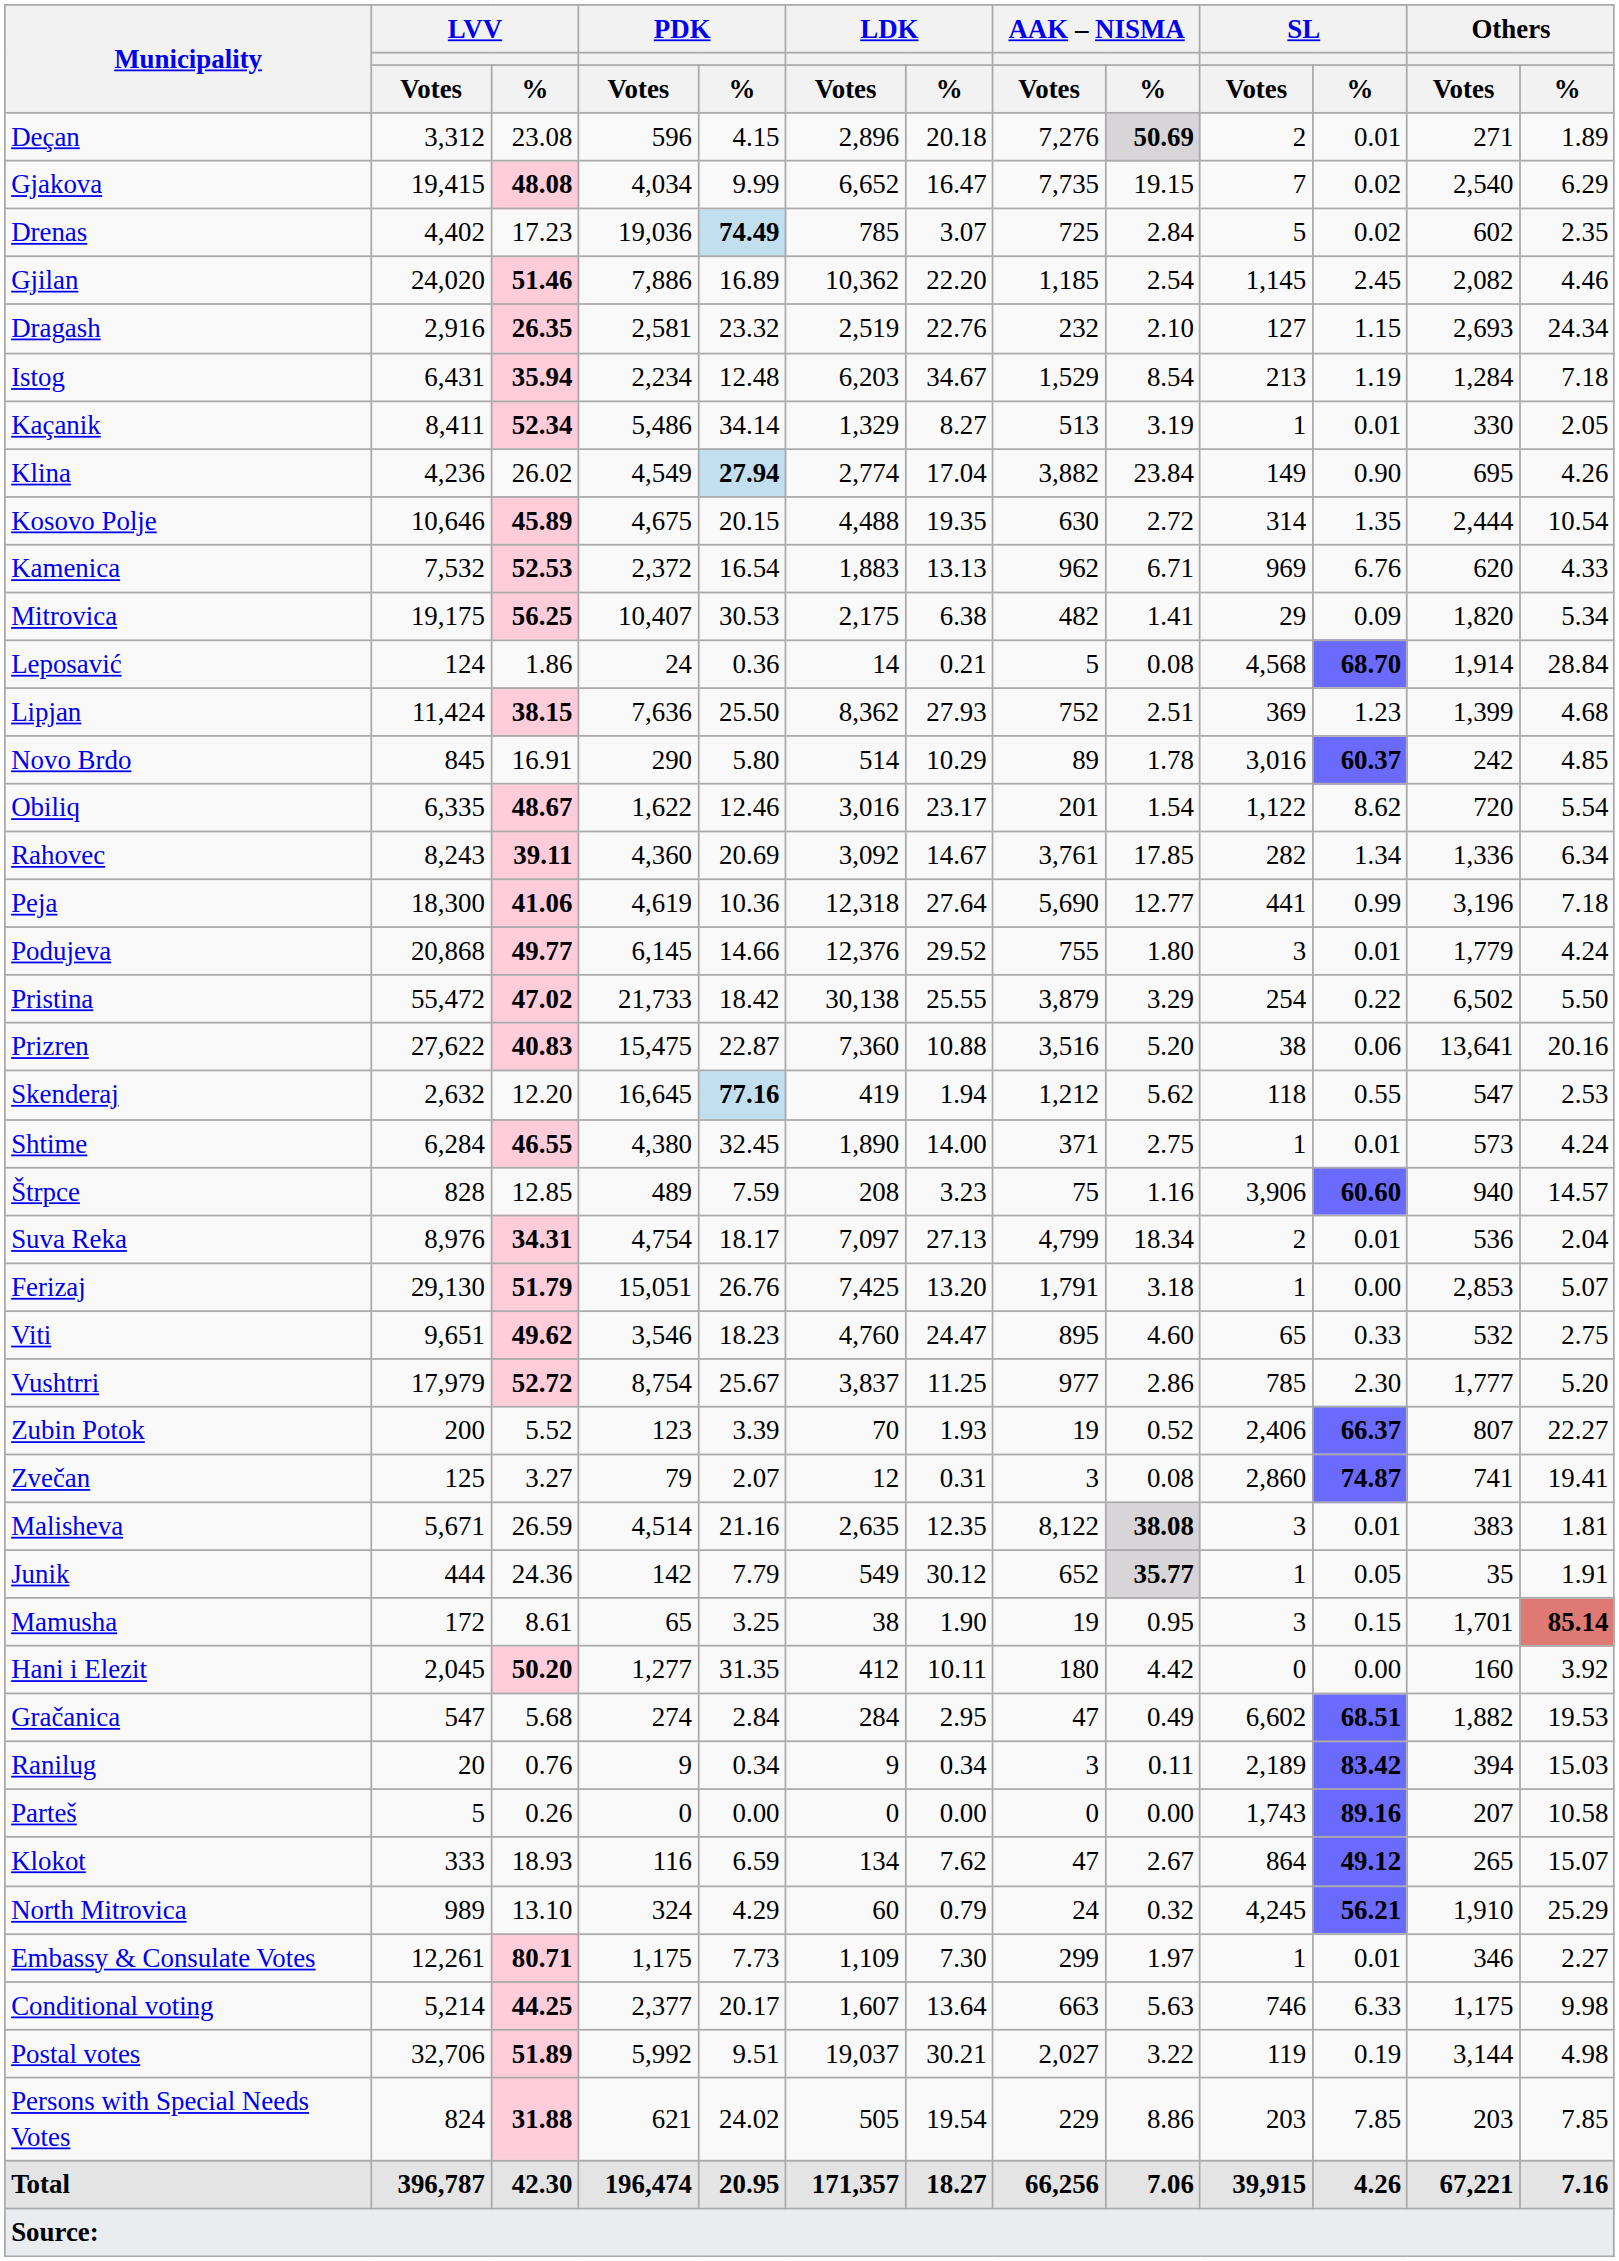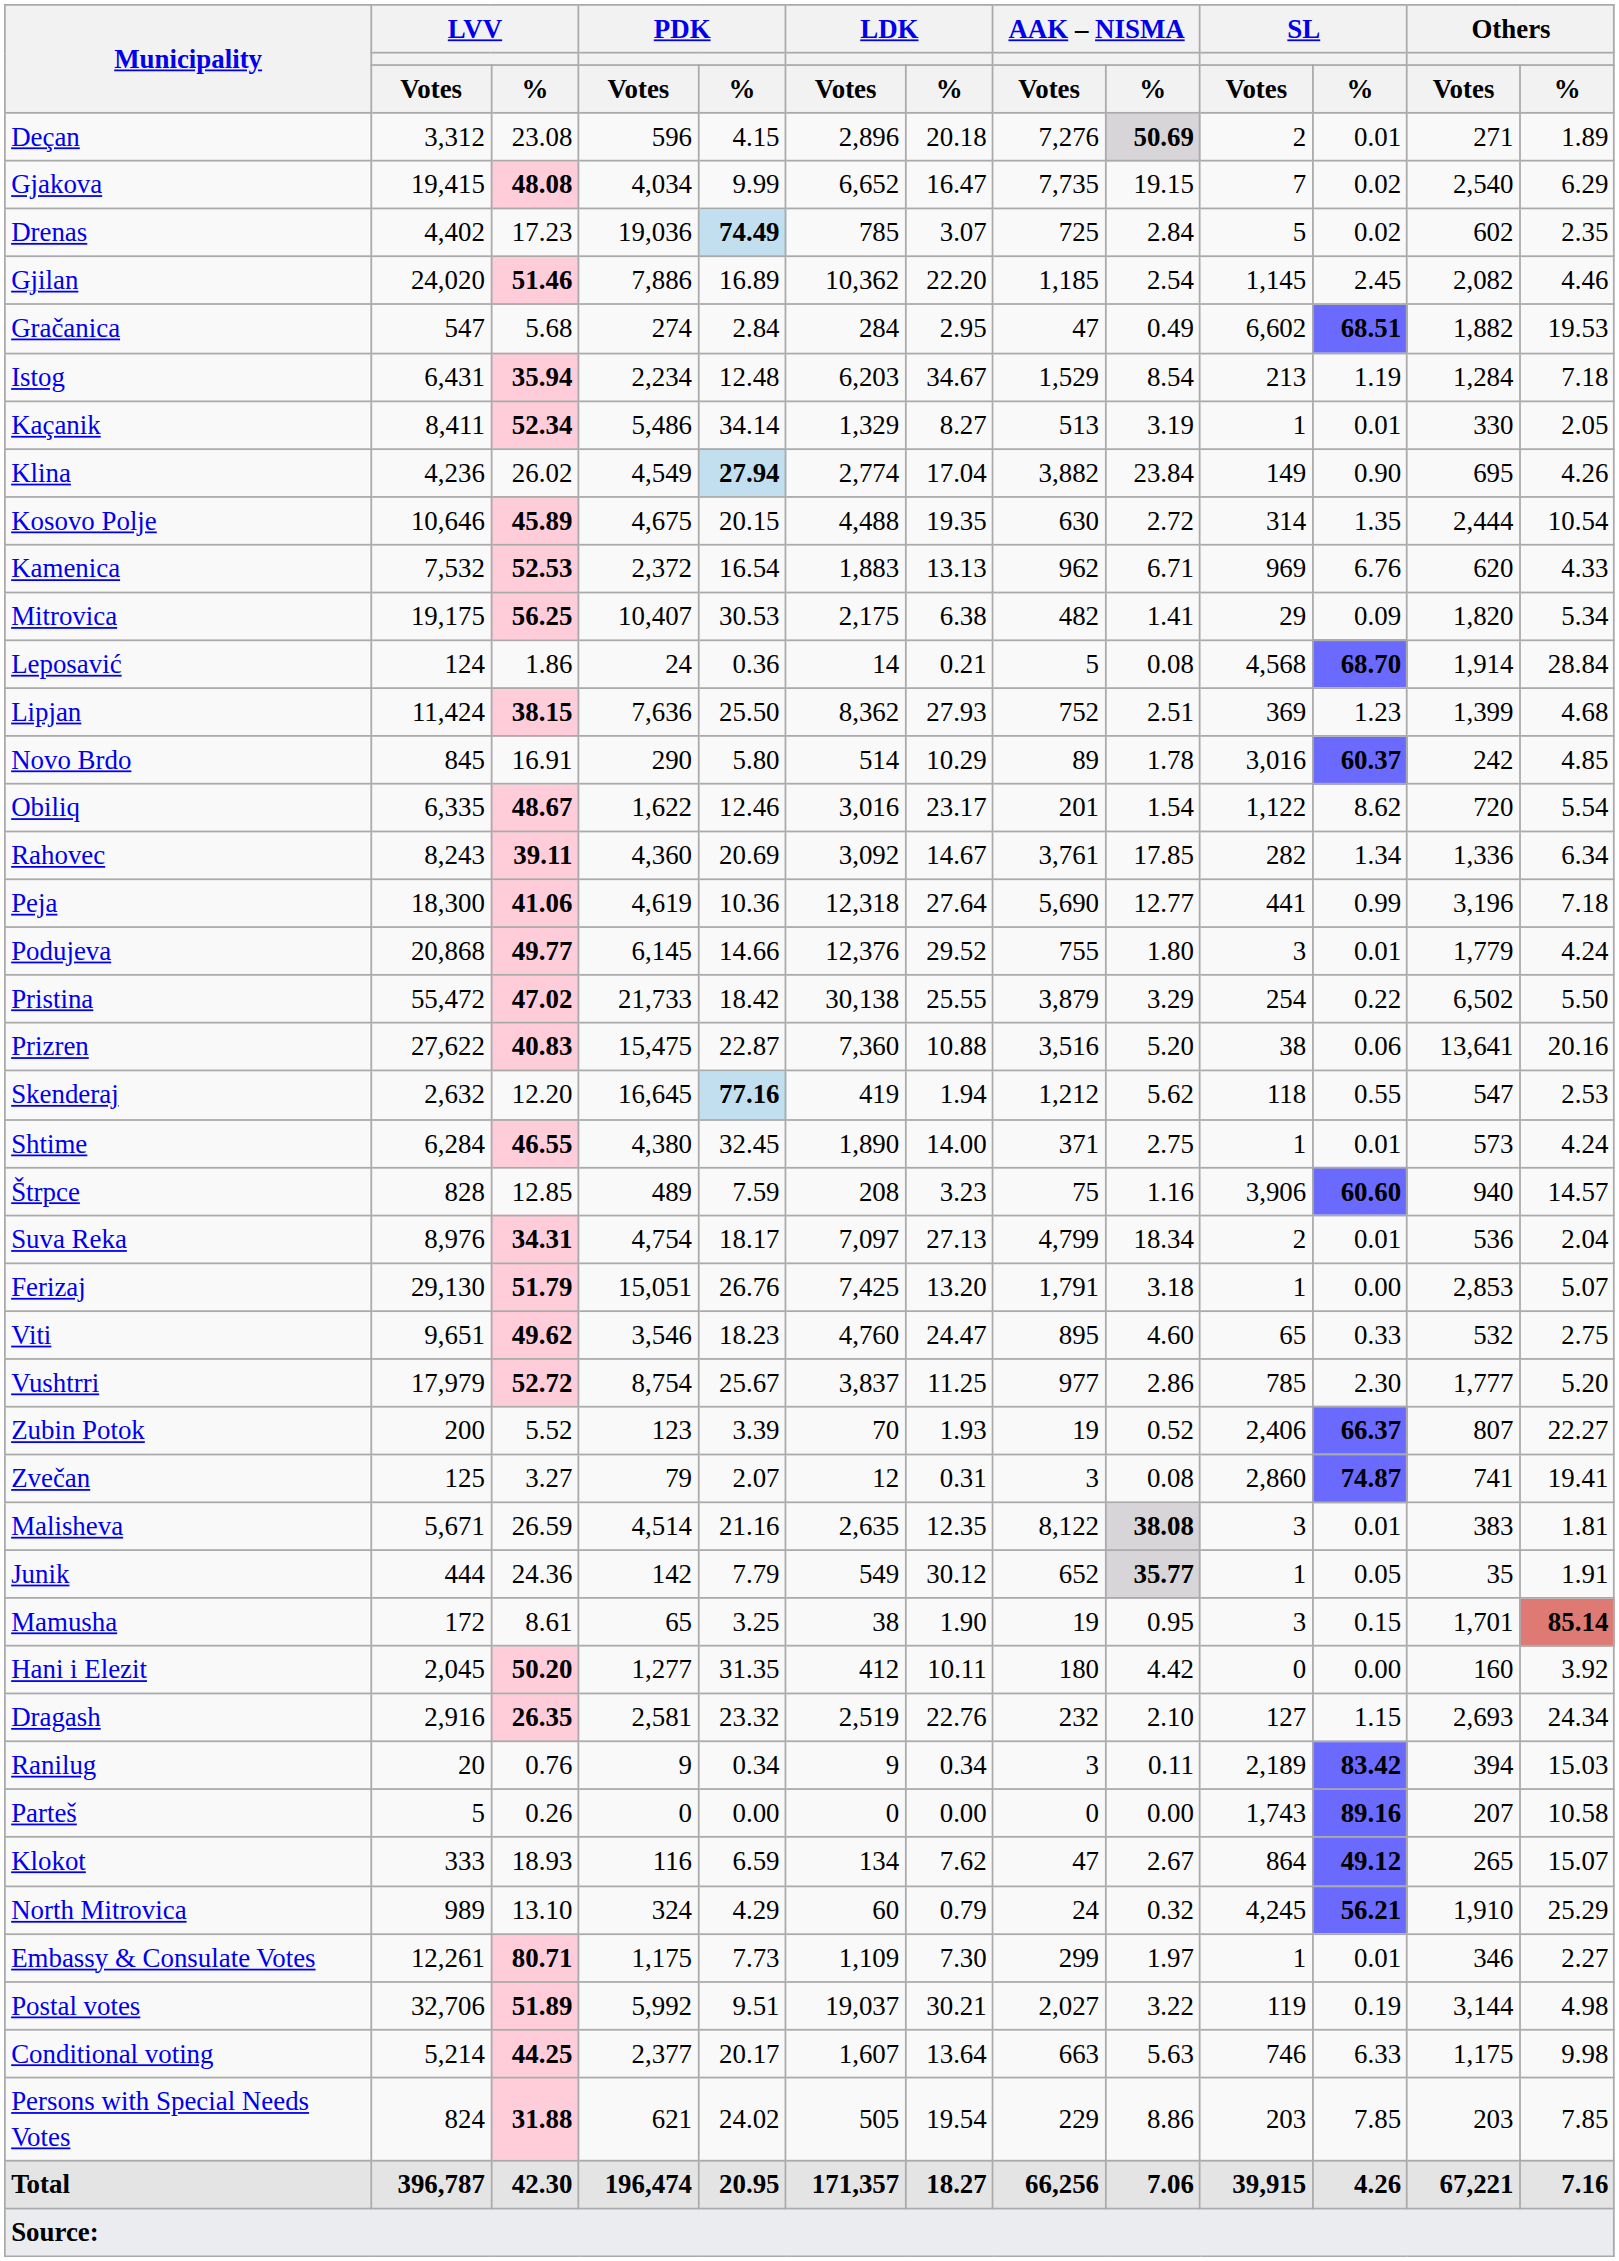rows swapped: (56, 328) <-> (66, 1717)
rows swapped: (76, 2052) <-> (112, 2005)
